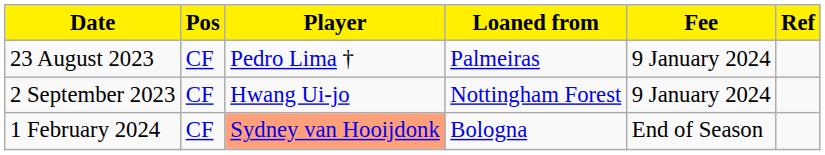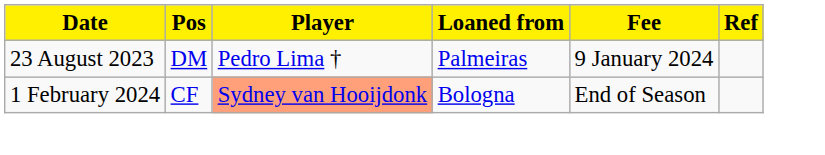(200, 58) CF -> (189, 58) DM
- row: (93, 94)
